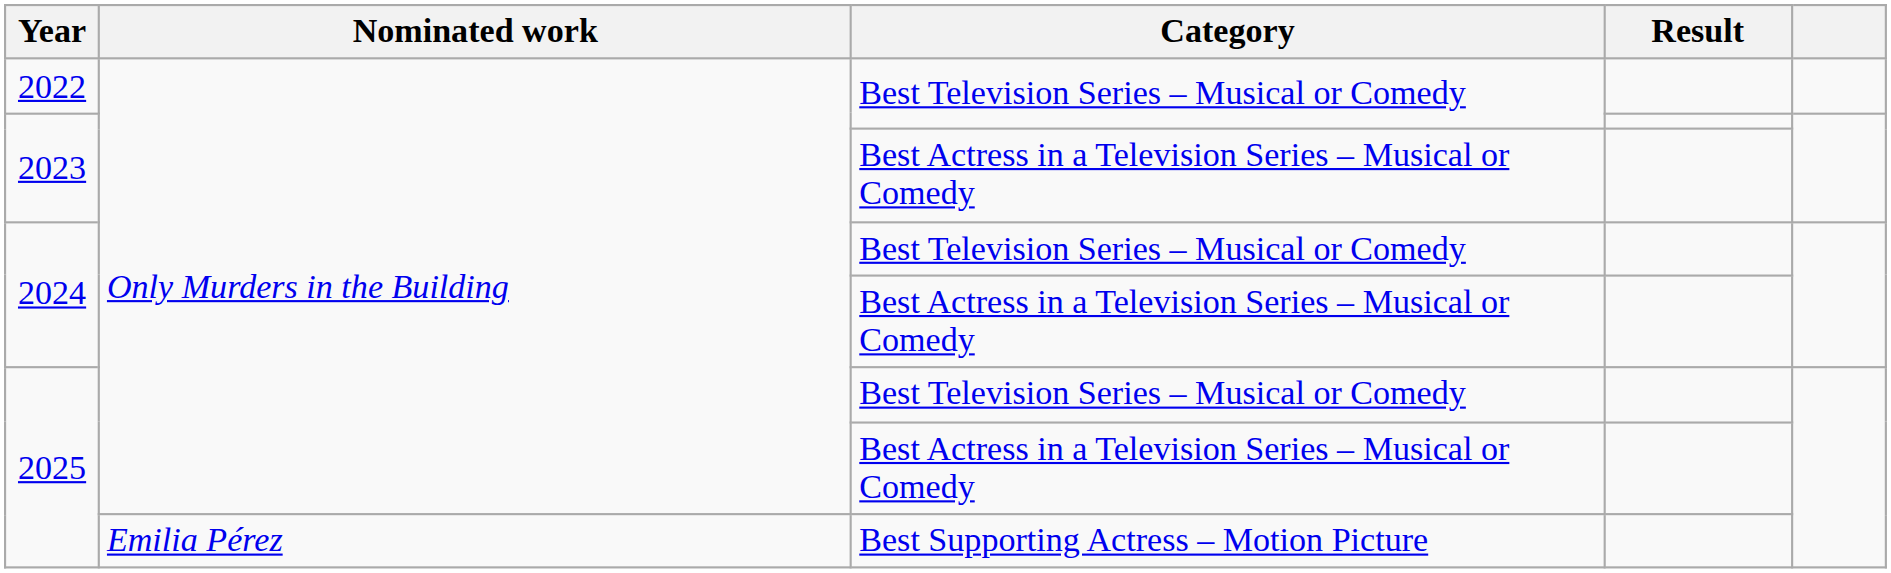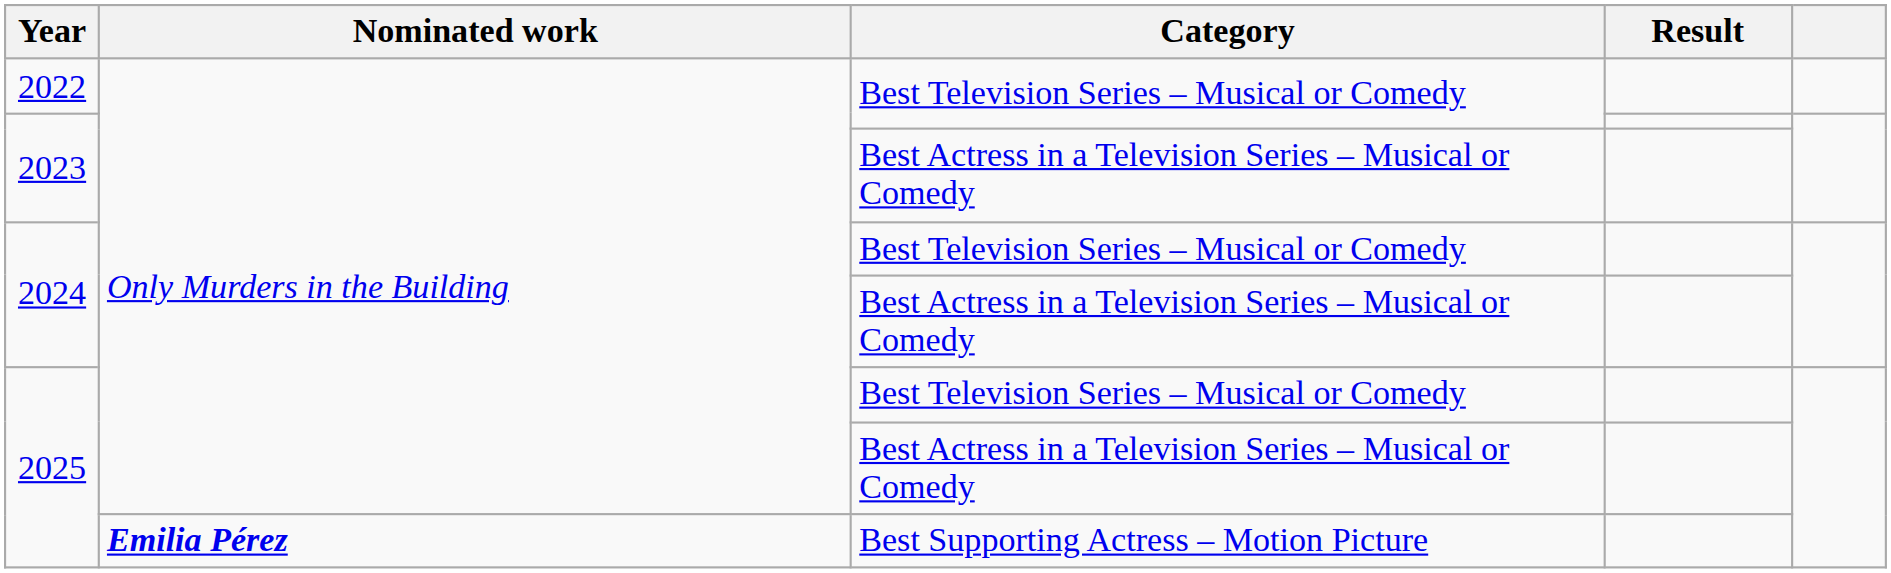(195, 540) normal -> (197, 540) bold
